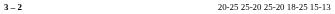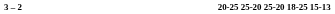(274, 7) normal -> (274, 7) bold
